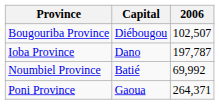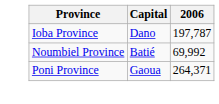- row: (59, 33)
